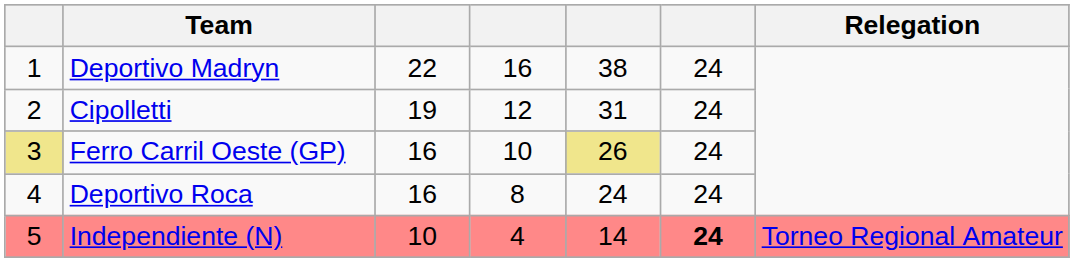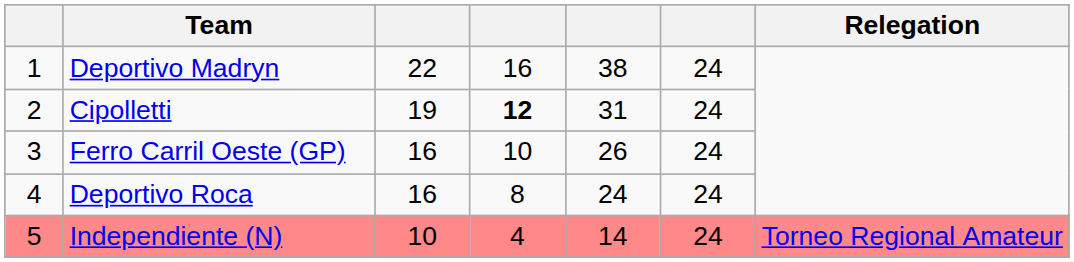(517, 109) normal -> (517, 109) bold
(34, 151) khaki background -> (34, 151) no background
(613, 151) khaki background -> (613, 151) no background
(708, 236) bold -> (708, 236) normal
